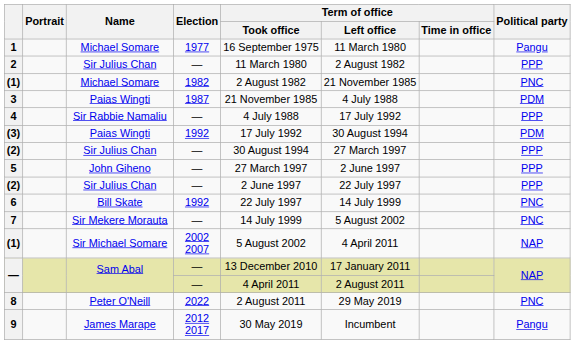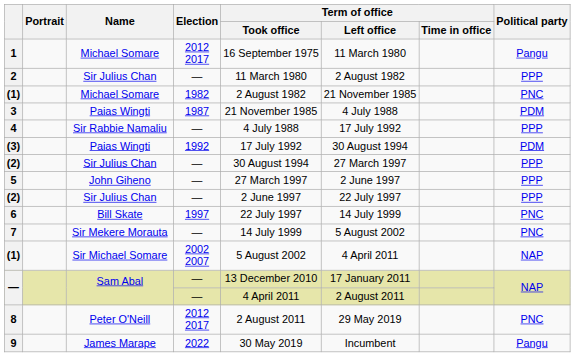(197, 47) 1977 -> (197, 53) 2012 2017
(197, 202) 1992 -> (197, 215) 1997
(197, 301) 2022 -> (197, 319) 2012 2017
(197, 324) 2012 2017 -> (197, 343) 2022
